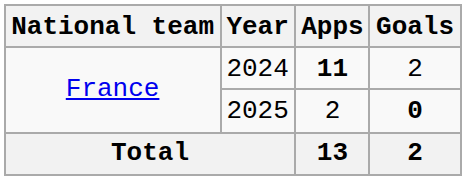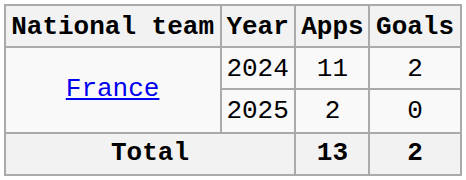(332, 69) bold -> (332, 69) normal
(415, 111) bold -> (415, 111) normal
